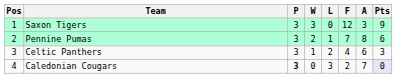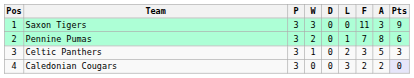+ column: (330, 11)
(347, 25) 12 -> (364, 25) 11
(347, 53) 4 -> (364, 53) 3
(364, 53) 6 -> (381, 53) 5
(296, 66) bold -> (296, 66) normal
(364, 66) 7 -> (381, 66) 2
